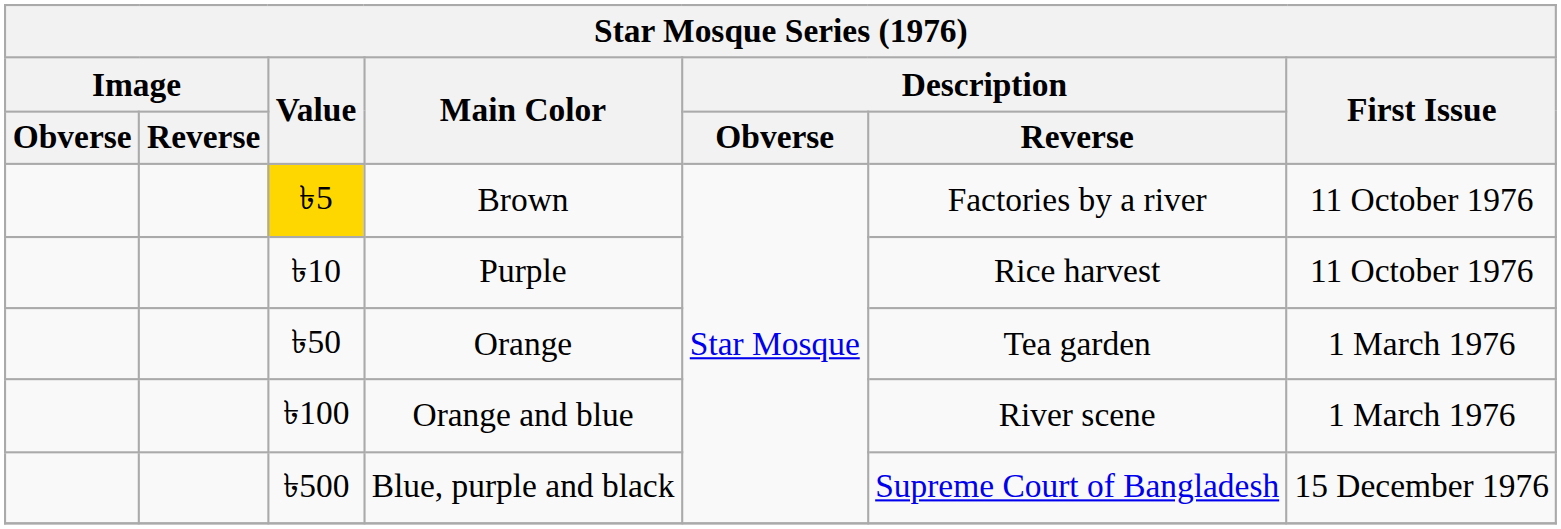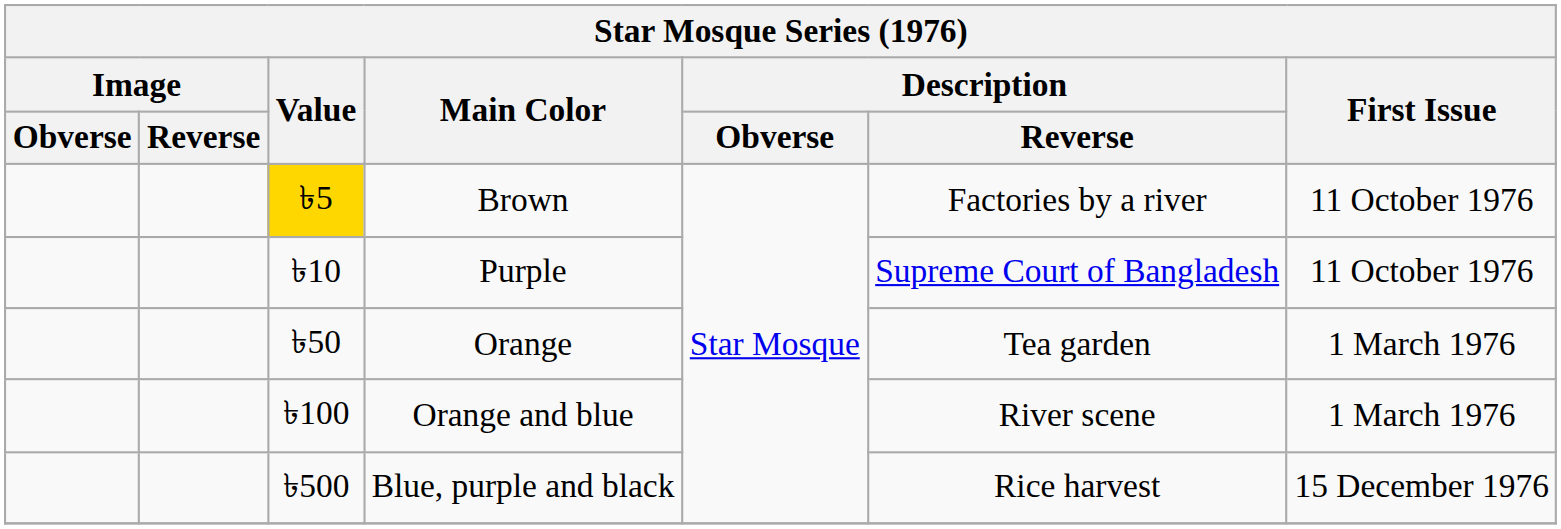(1077, 271) Rice harvest -> (1077, 271) Supreme Court of Bangladesh
(1077, 486) Supreme Court of Bangladesh -> (1077, 486) Rice harvest
